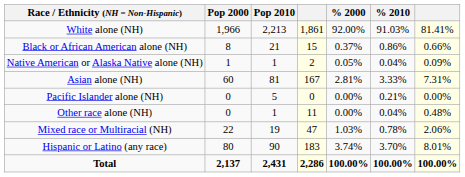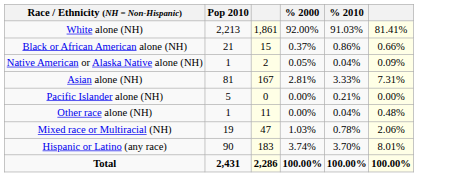- column: (228, 12)
